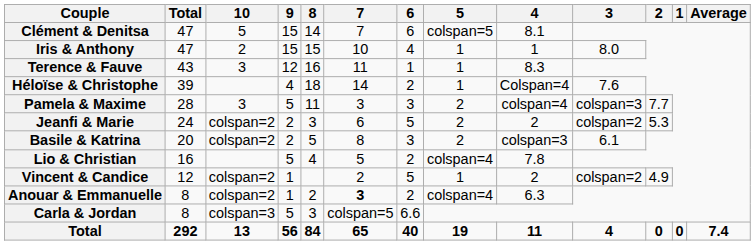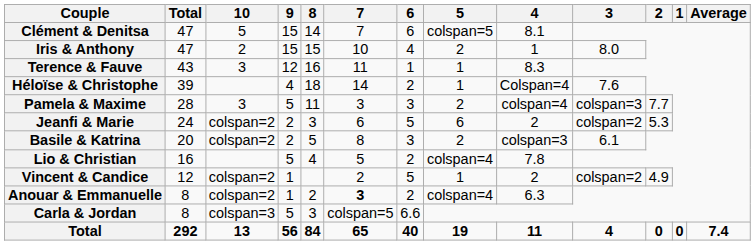(460, 49) 1 -> (460, 49) 2
(460, 122) 2 -> (460, 122) 6
